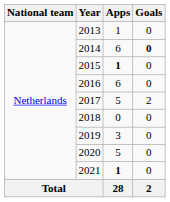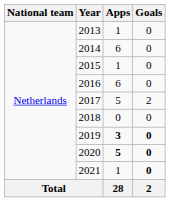(149, 48) bold -> (149, 48) normal
(118, 65) bold -> (118, 65) normal
(118, 135) normal -> (118, 135) bold
(149, 135) normal -> (149, 135) bold
(118, 153) normal -> (118, 153) bold
(149, 153) normal -> (149, 153) bold
(118, 170) bold -> (118, 170) normal
(149, 170) normal -> (149, 170) bold
